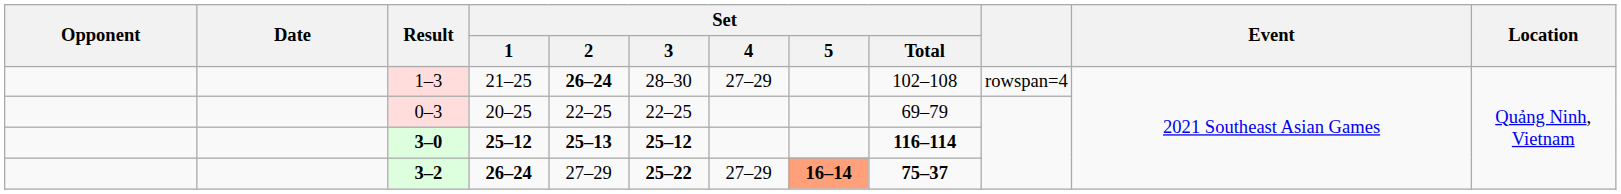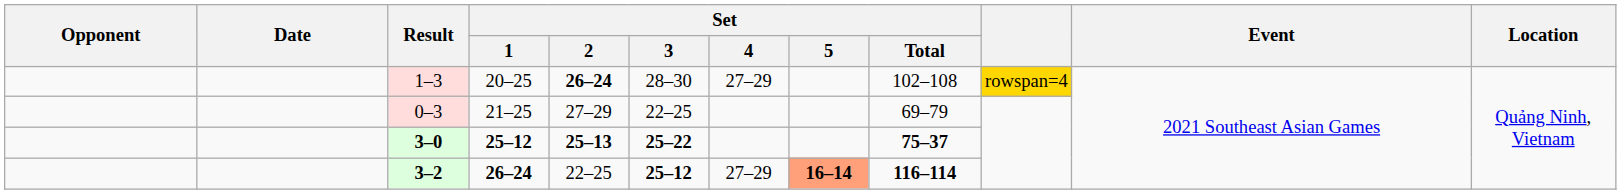(509, 81) 21–25 -> (509, 81) 20–25
(1026, 81) no background -> (1026, 81) gold background
(509, 112) 20–25 -> (509, 112) 21–25
(589, 112) 22–25 -> (589, 112) 27–29
(669, 142) 25–12 -> (669, 142) 25–22
(925, 142) 116–114 -> (925, 142) 75–37
(589, 173) 27–29 -> (589, 173) 22–25
(669, 173) 25–22 -> (669, 173) 25–12
(925, 173) 75–37 -> (925, 173) 116–114
